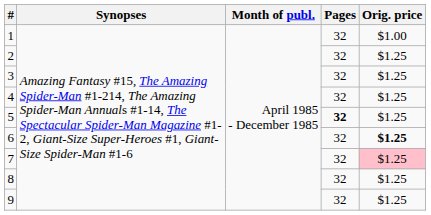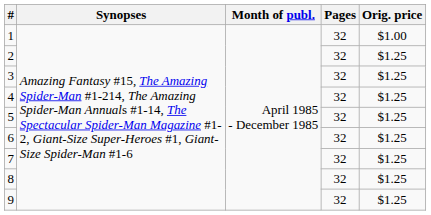(340, 117) bold -> (340, 117) normal
(392, 138) bold -> (392, 138) normal
(392, 158) pink background -> (392, 158) no background
